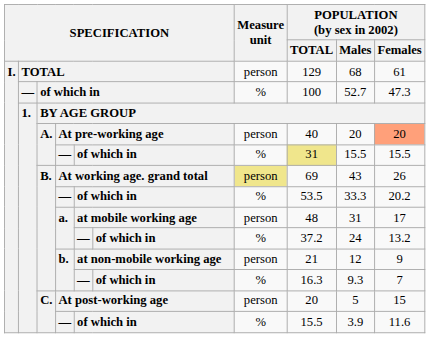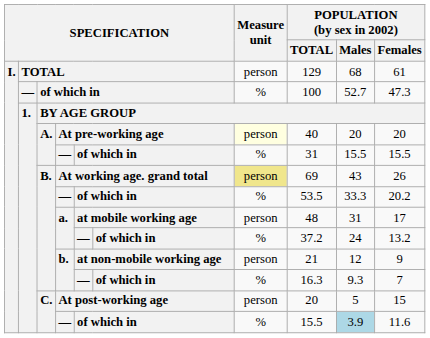(261, 133) no background -> (261, 133) lightyellow background
(400, 133) lightsalmon background -> (400, 133) no background
(312, 154) khaki background -> (312, 154) no background
(355, 321) no background -> (355, 321) lightblue background
